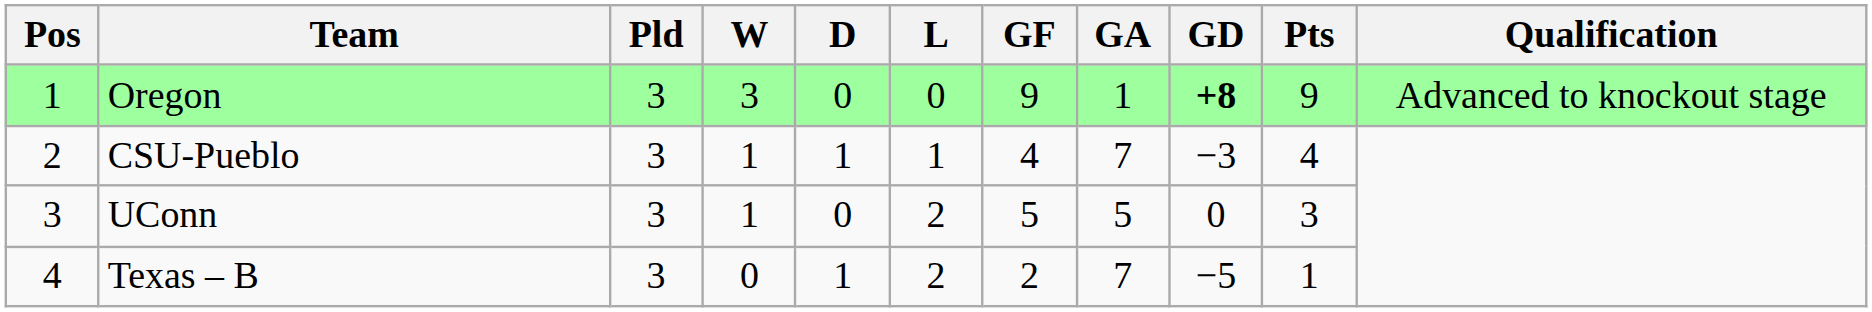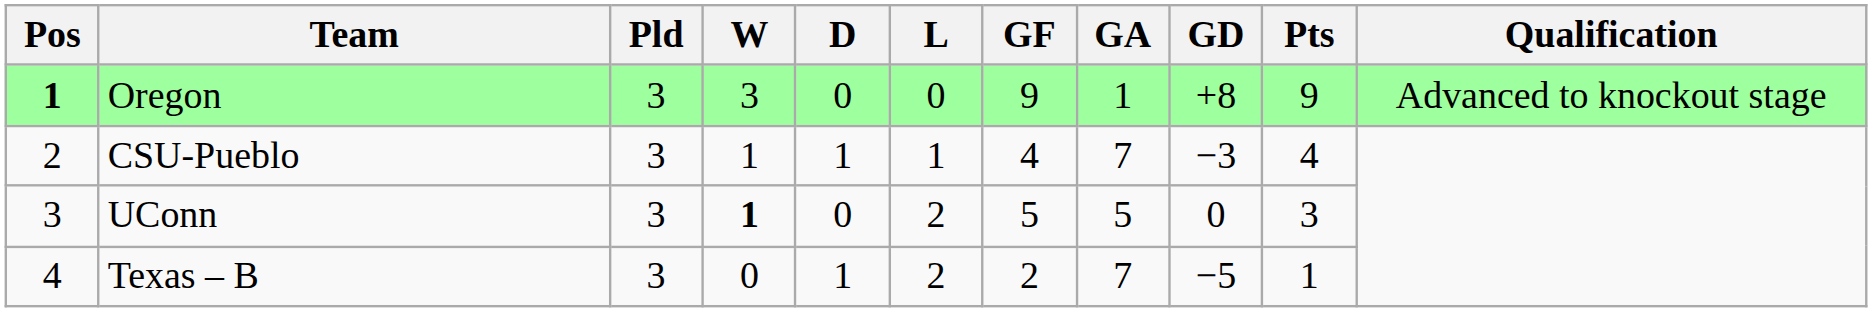(52, 94) normal -> (52, 94) bold
(1216, 94) bold -> (1216, 94) normal
(749, 214) normal -> (749, 214) bold
